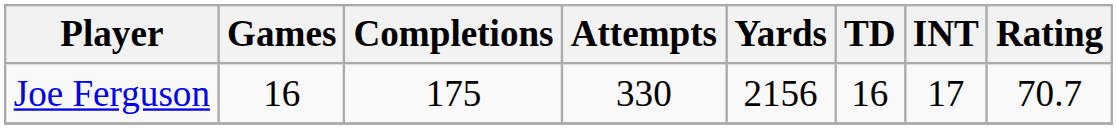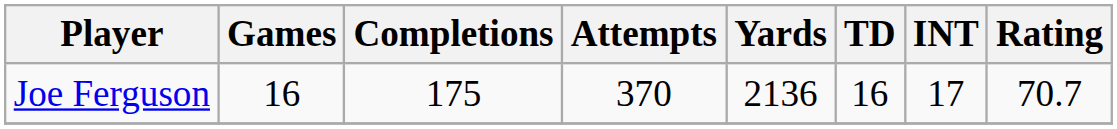(644, 92) 330 -> (644, 92) 370
(781, 92) 2156 -> (781, 92) 2136
